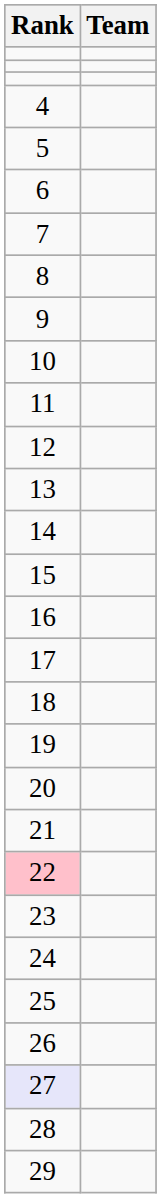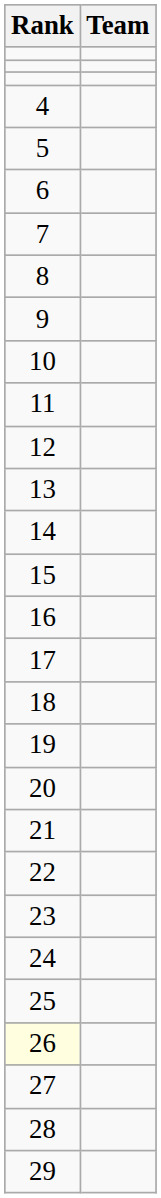(42, 872) pink background -> (42, 872) no background
(42, 1043) no background -> (42, 1043) lightyellow background
(42, 1086) lavender background -> (42, 1086) no background
